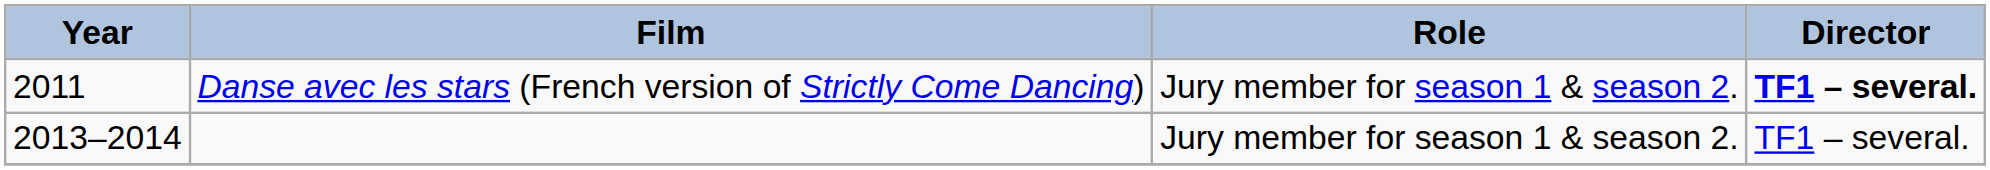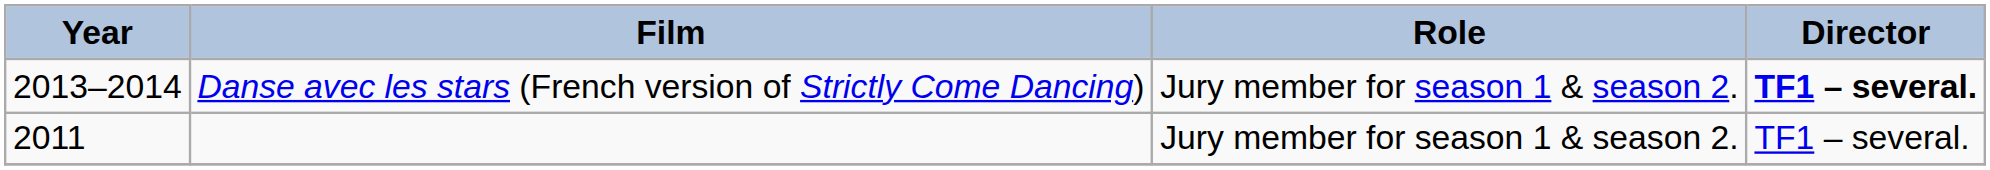(49, 85) 2011 -> (97, 85) 2013–2014
(97, 139) 2013–2014 -> (49, 139) 2011
